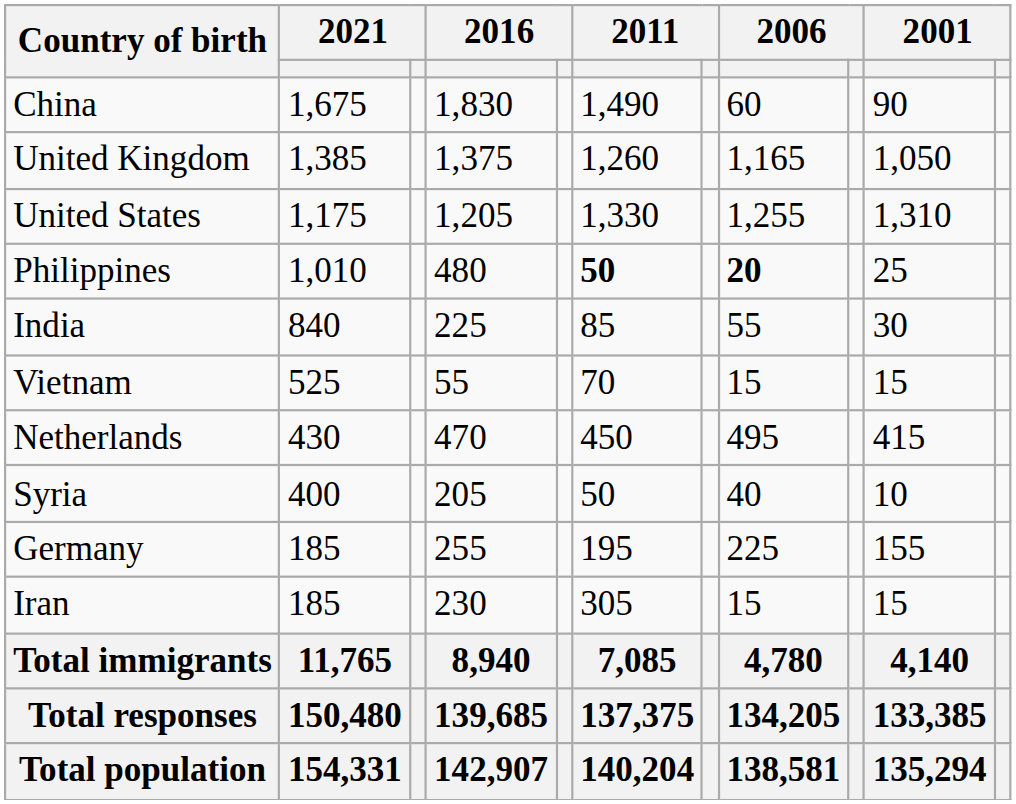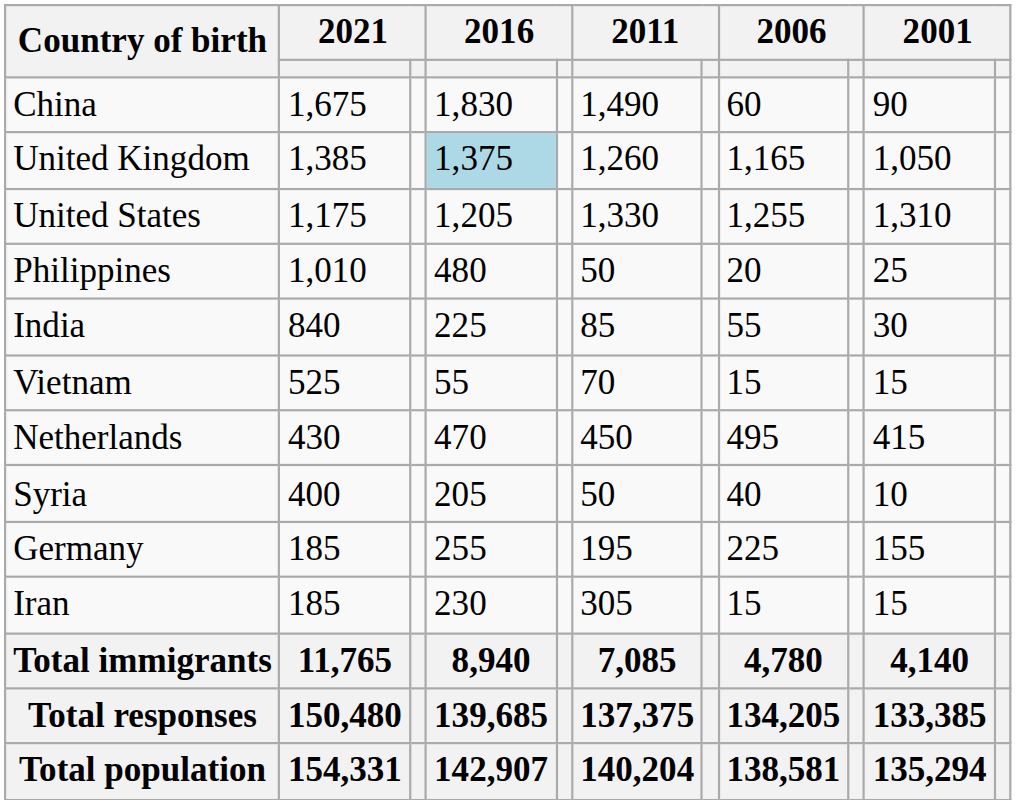(474, 159) no background -> (474, 159) lightblue background
(598, 270) bold -> (598, 270) normal
(744, 270) bold -> (744, 270) normal
